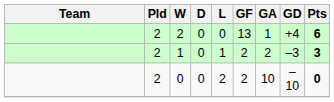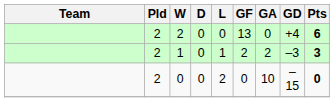(268, 33) 1 -> (268, 33) 0
(244, 79) 2 -> (244, 79) 0
(292, 79) –10 -> (292, 79) –15
